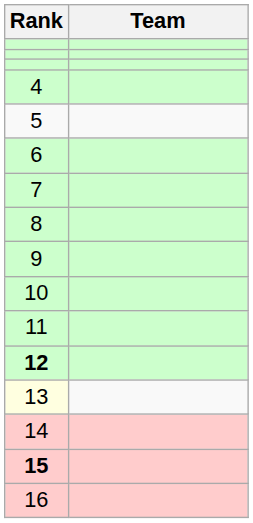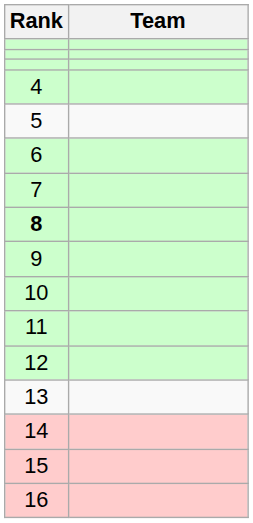(36, 224) normal -> (36, 224) bold
(36, 362) bold -> (36, 362) normal
(36, 396) lightyellow background -> (36, 396) no background
(36, 465) bold -> (36, 465) normal
